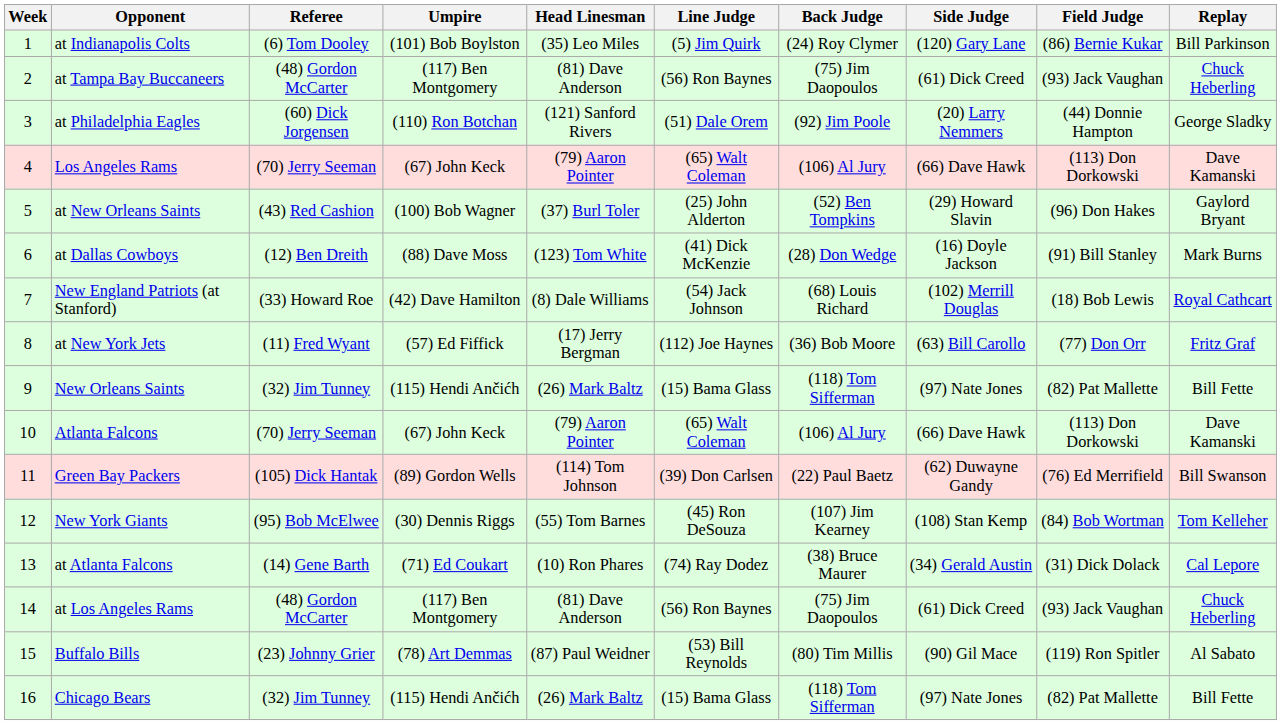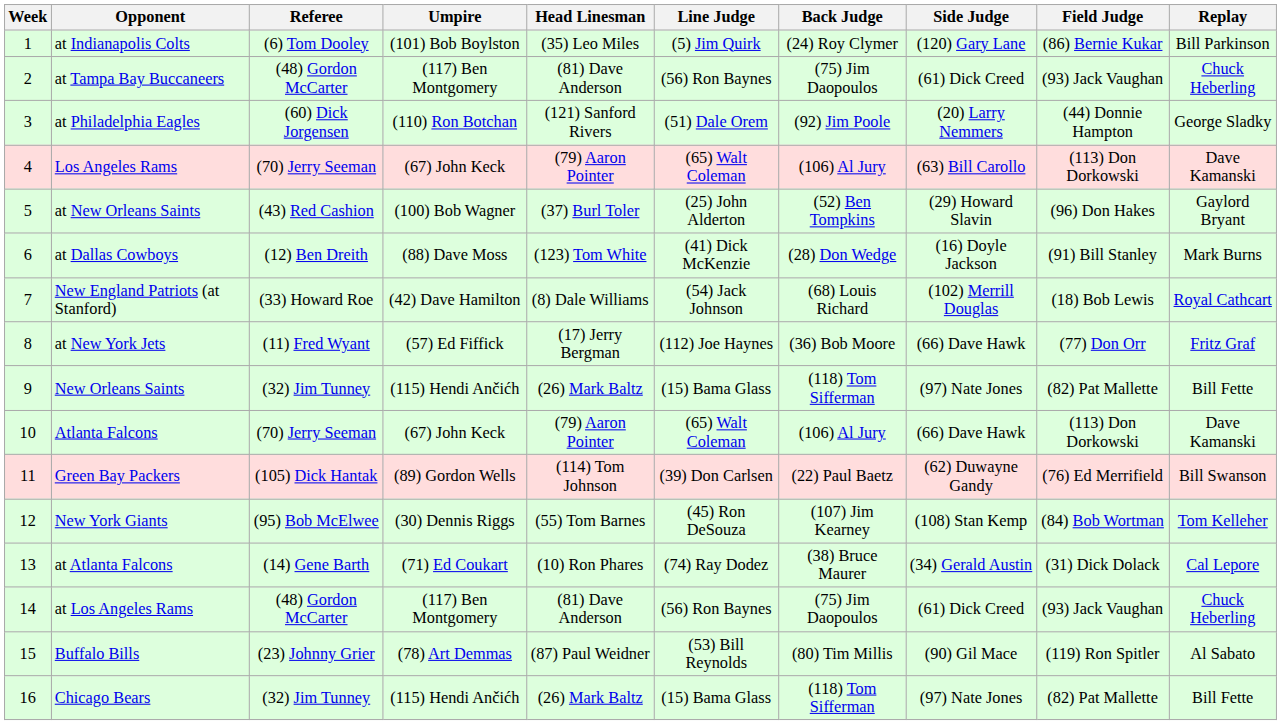(971, 166) (66) Dave Hawk -> (971, 166) (63) Bill Carollo
(971, 343) (63) Bill Carollo -> (971, 343) (66) Dave Hawk
